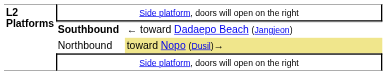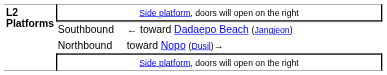(88, 30) bold -> (86, 30) normal
(175, 45) khaki background -> (175, 45) no background
